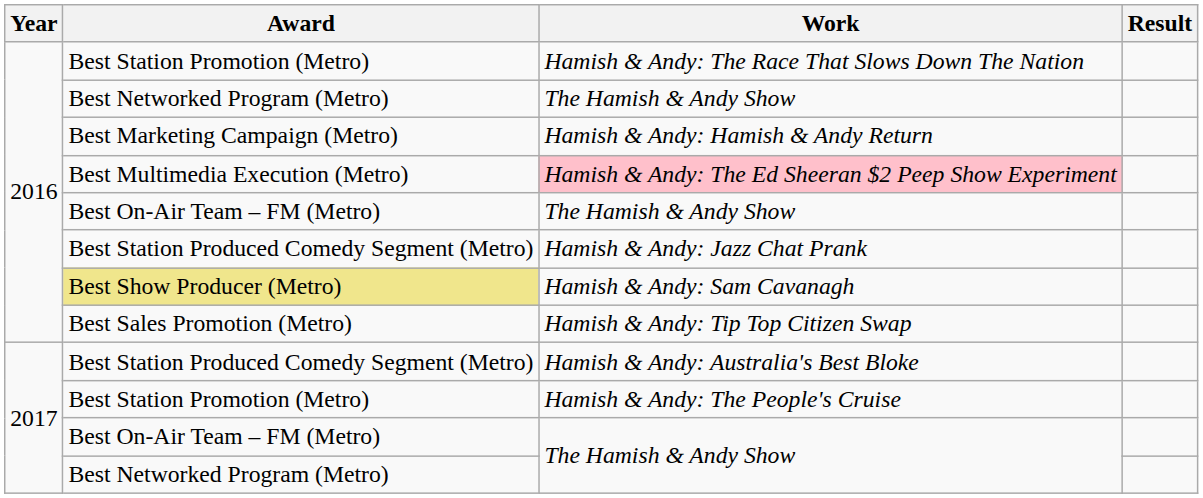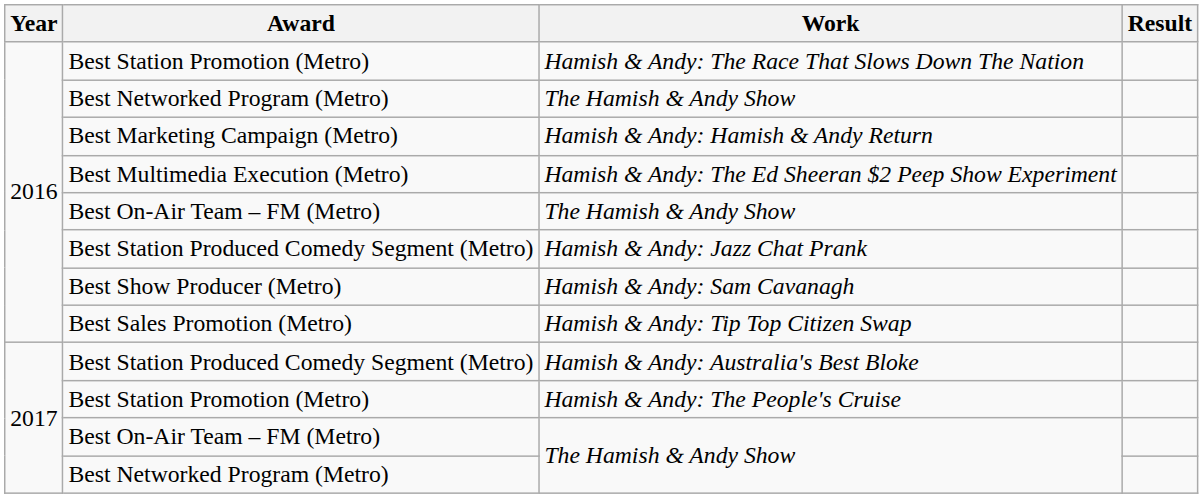(831, 173) pink background -> (831, 173) no background
(205, 286) khaki background -> (205, 286) no background
